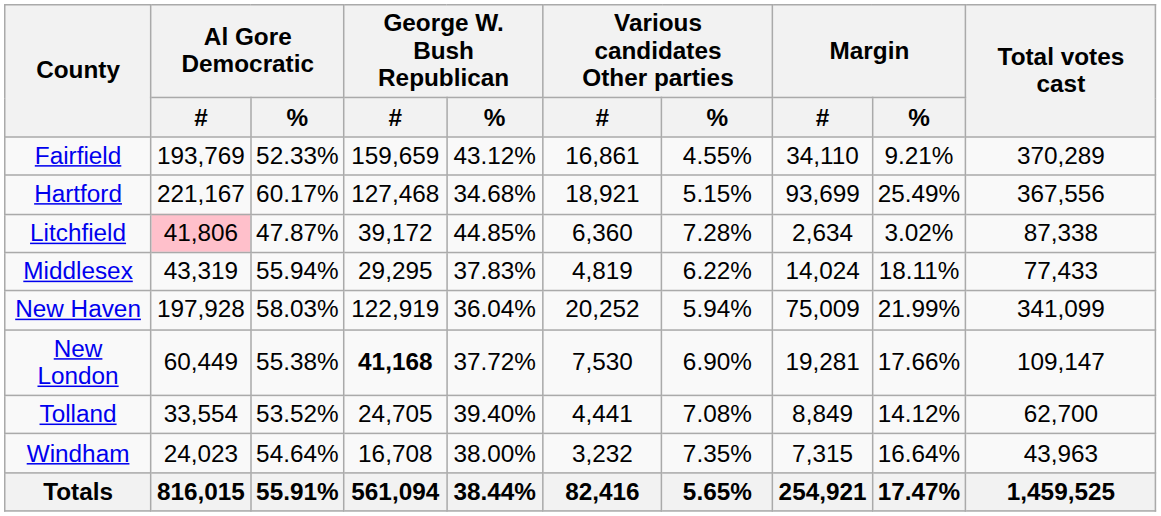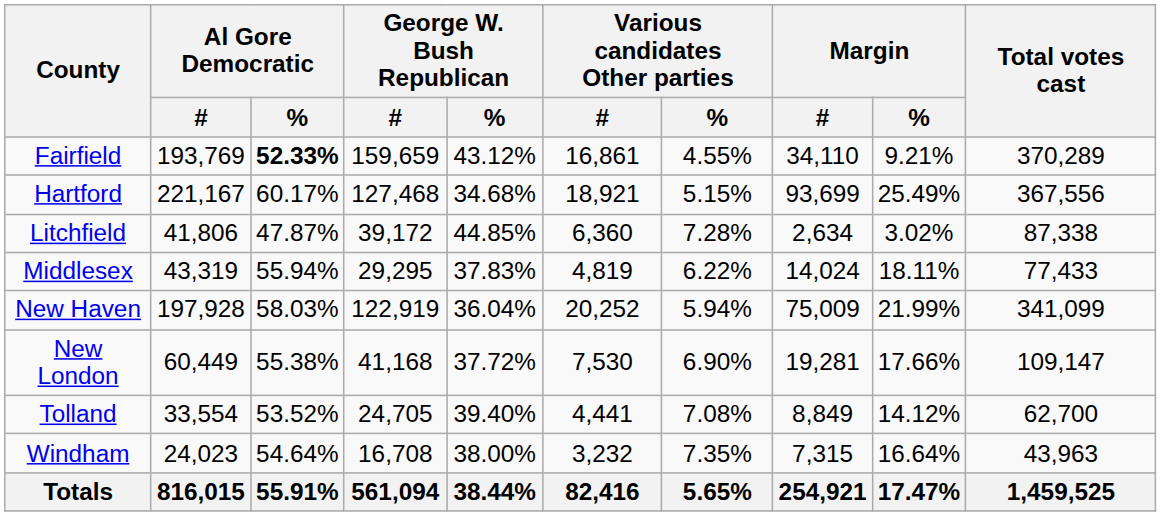(297, 155) normal -> (297, 155) bold
(201, 232) pink background -> (201, 232) no background
(395, 362) bold -> (395, 362) normal
